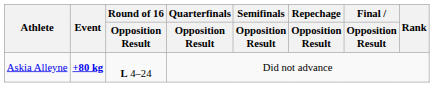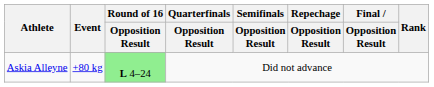(88, 67) bold -> (87, 67) normal
(136, 73) no background -> (135, 73) lightgreen background
